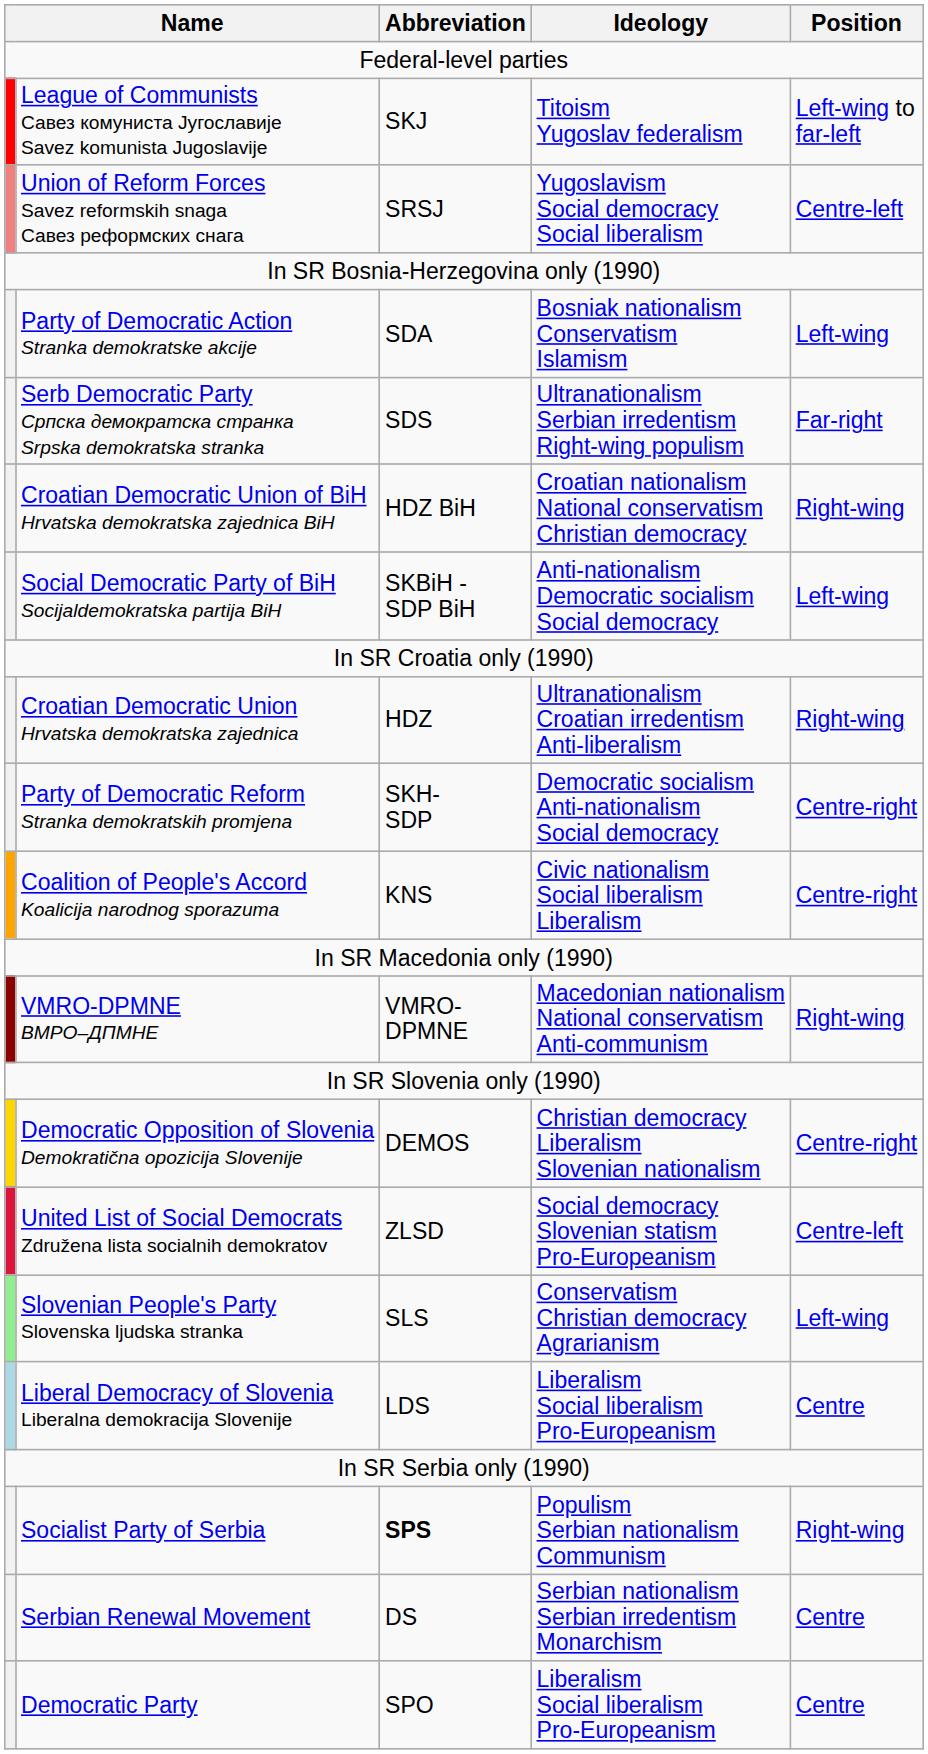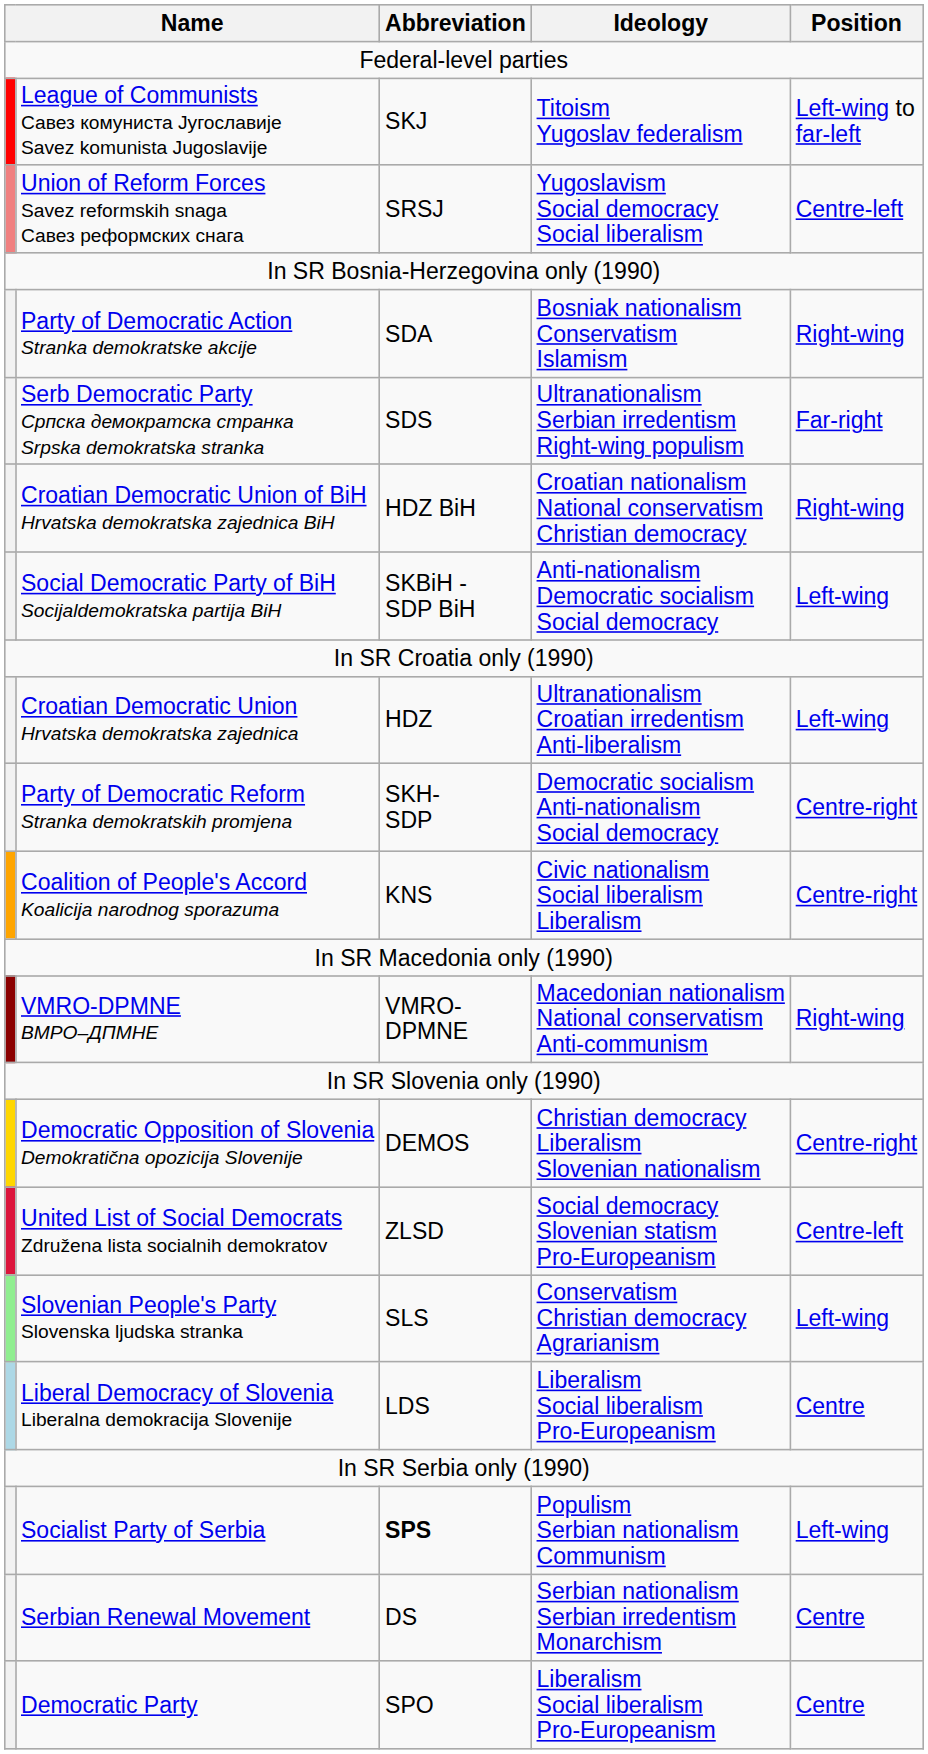(842, 333) Left-wing -> (850, 333) Right-wing
(850, 720) Right-wing -> (842, 720) Left-wing
(850, 1530) Right-wing -> (842, 1530) Left-wing
